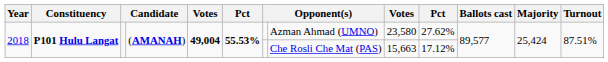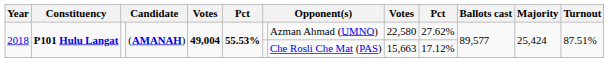(402, 31) 23,580 -> (402, 31) 22,580
